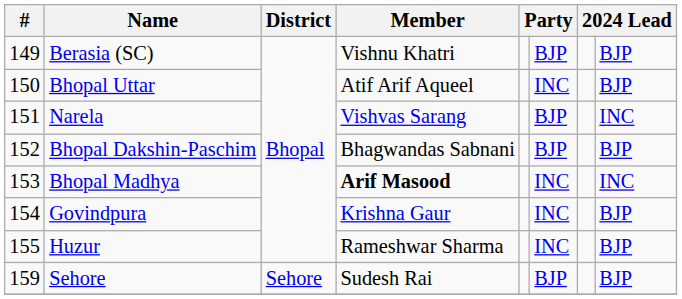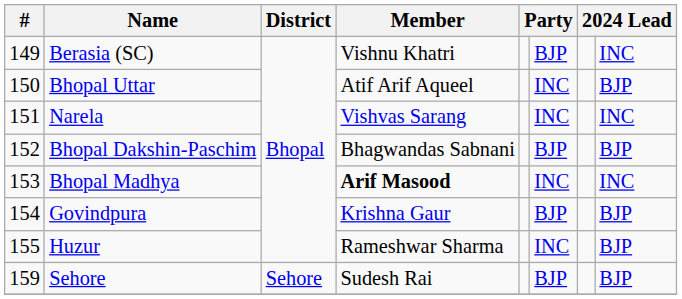(616, 52) BJP -> (617, 52) INC
(551, 117) BJP -> (552, 117) INC
(552, 213) INC -> (551, 213) BJP
